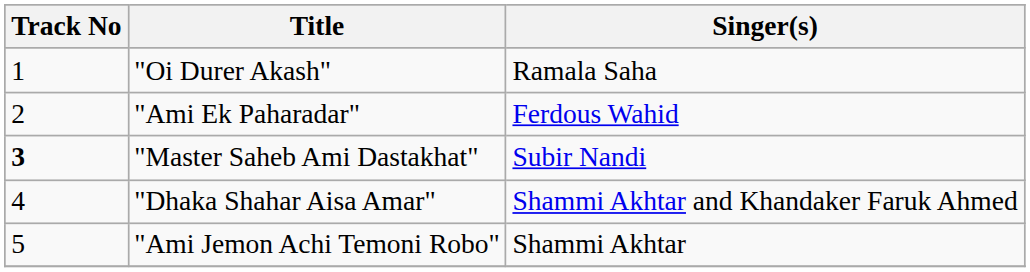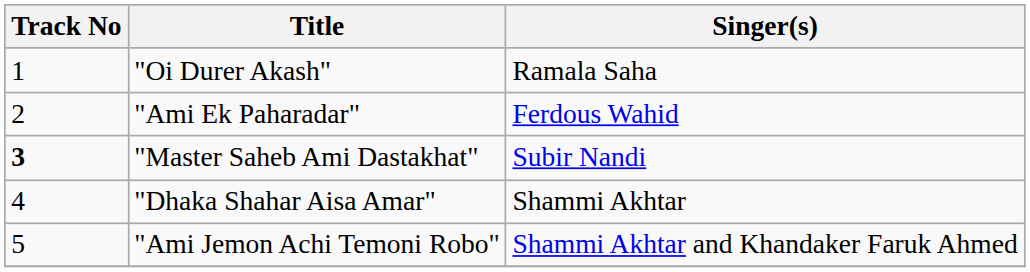(765, 200) Shammi Akhtar and Khandaker Faruk Ahmed -> (599, 200) Shammi Akhtar
(599, 244) Shammi Akhtar -> (765, 244) Shammi Akhtar and Khandaker Faruk Ahmed
